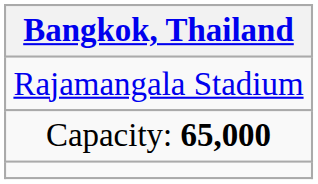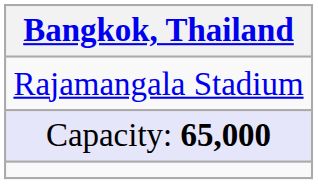(158, 135) no background -> (158, 135) lavender background
